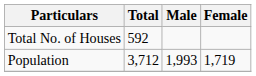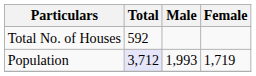(143, 60) no background -> (143, 60) lavender background
